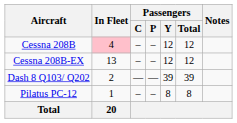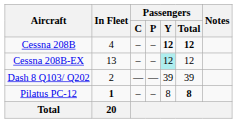(111, 45) pink background -> (111, 45) no background
(168, 45) normal -> (168, 45) bold
(189, 45) normal -> (189, 45) bold
(168, 61) no background -> (168, 61) paleturquoise background
(111, 93) normal -> (111, 93) bold
(189, 93) normal -> (189, 93) bold
